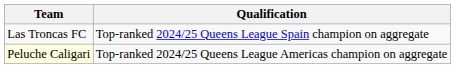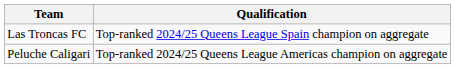(49, 53) lightyellow background -> (49, 53) no background
